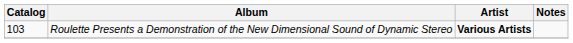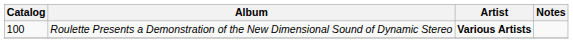(16, 29) 103 -> (16, 29) 100
